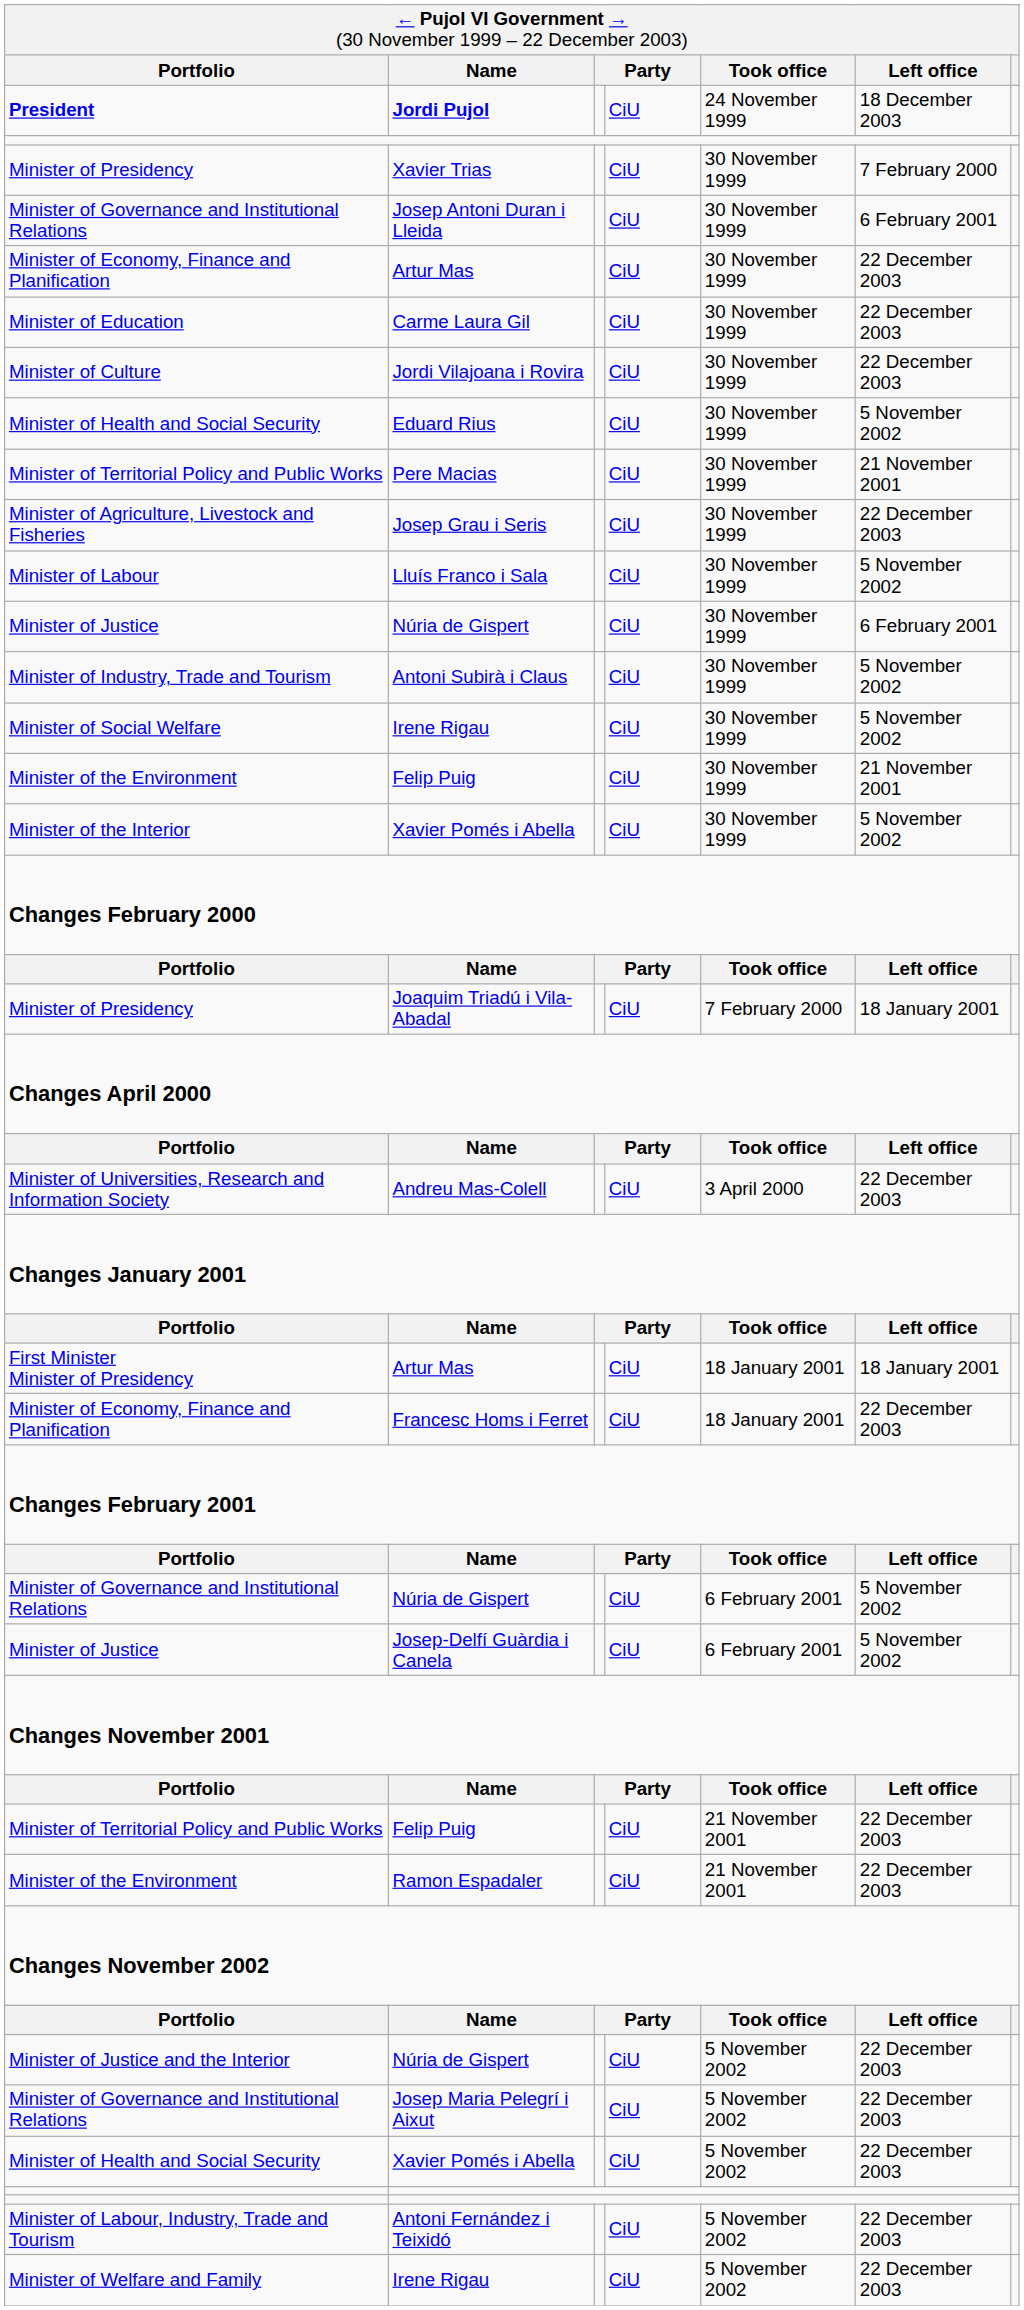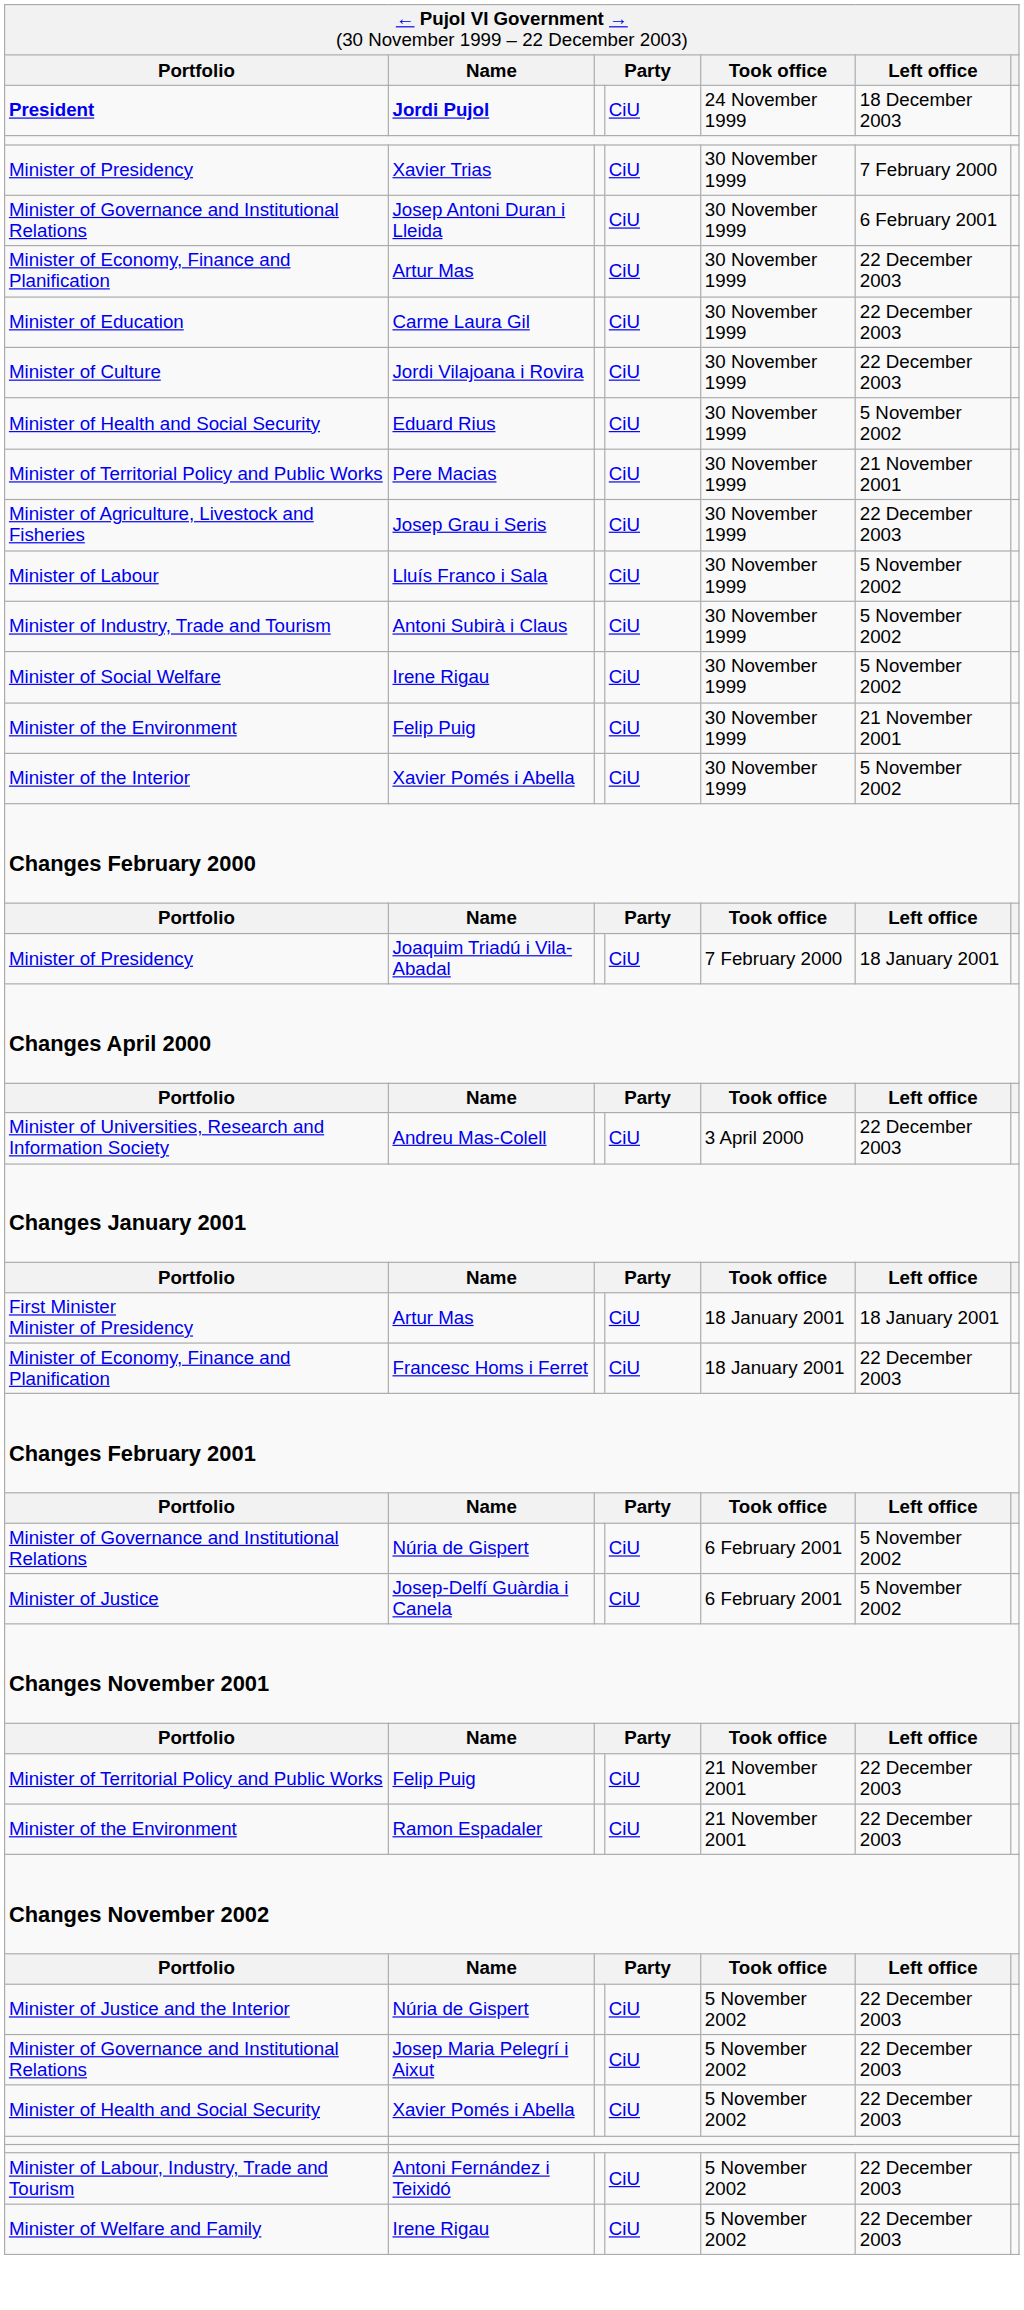- row: (84, 626)
